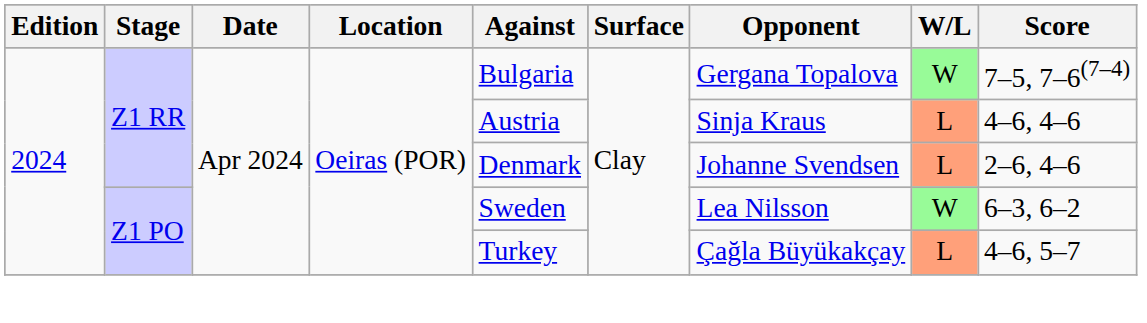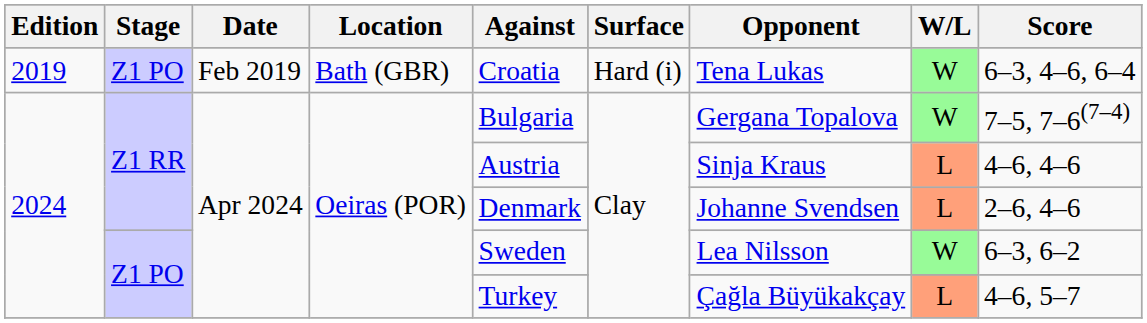+ row: (39, 69)
